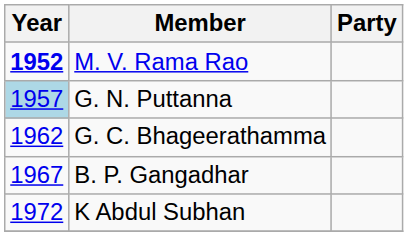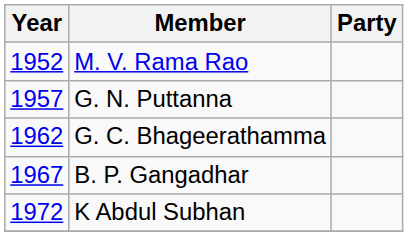(37, 61) bold -> (37, 61) normal
(37, 99) lightblue background -> (37, 99) no background
